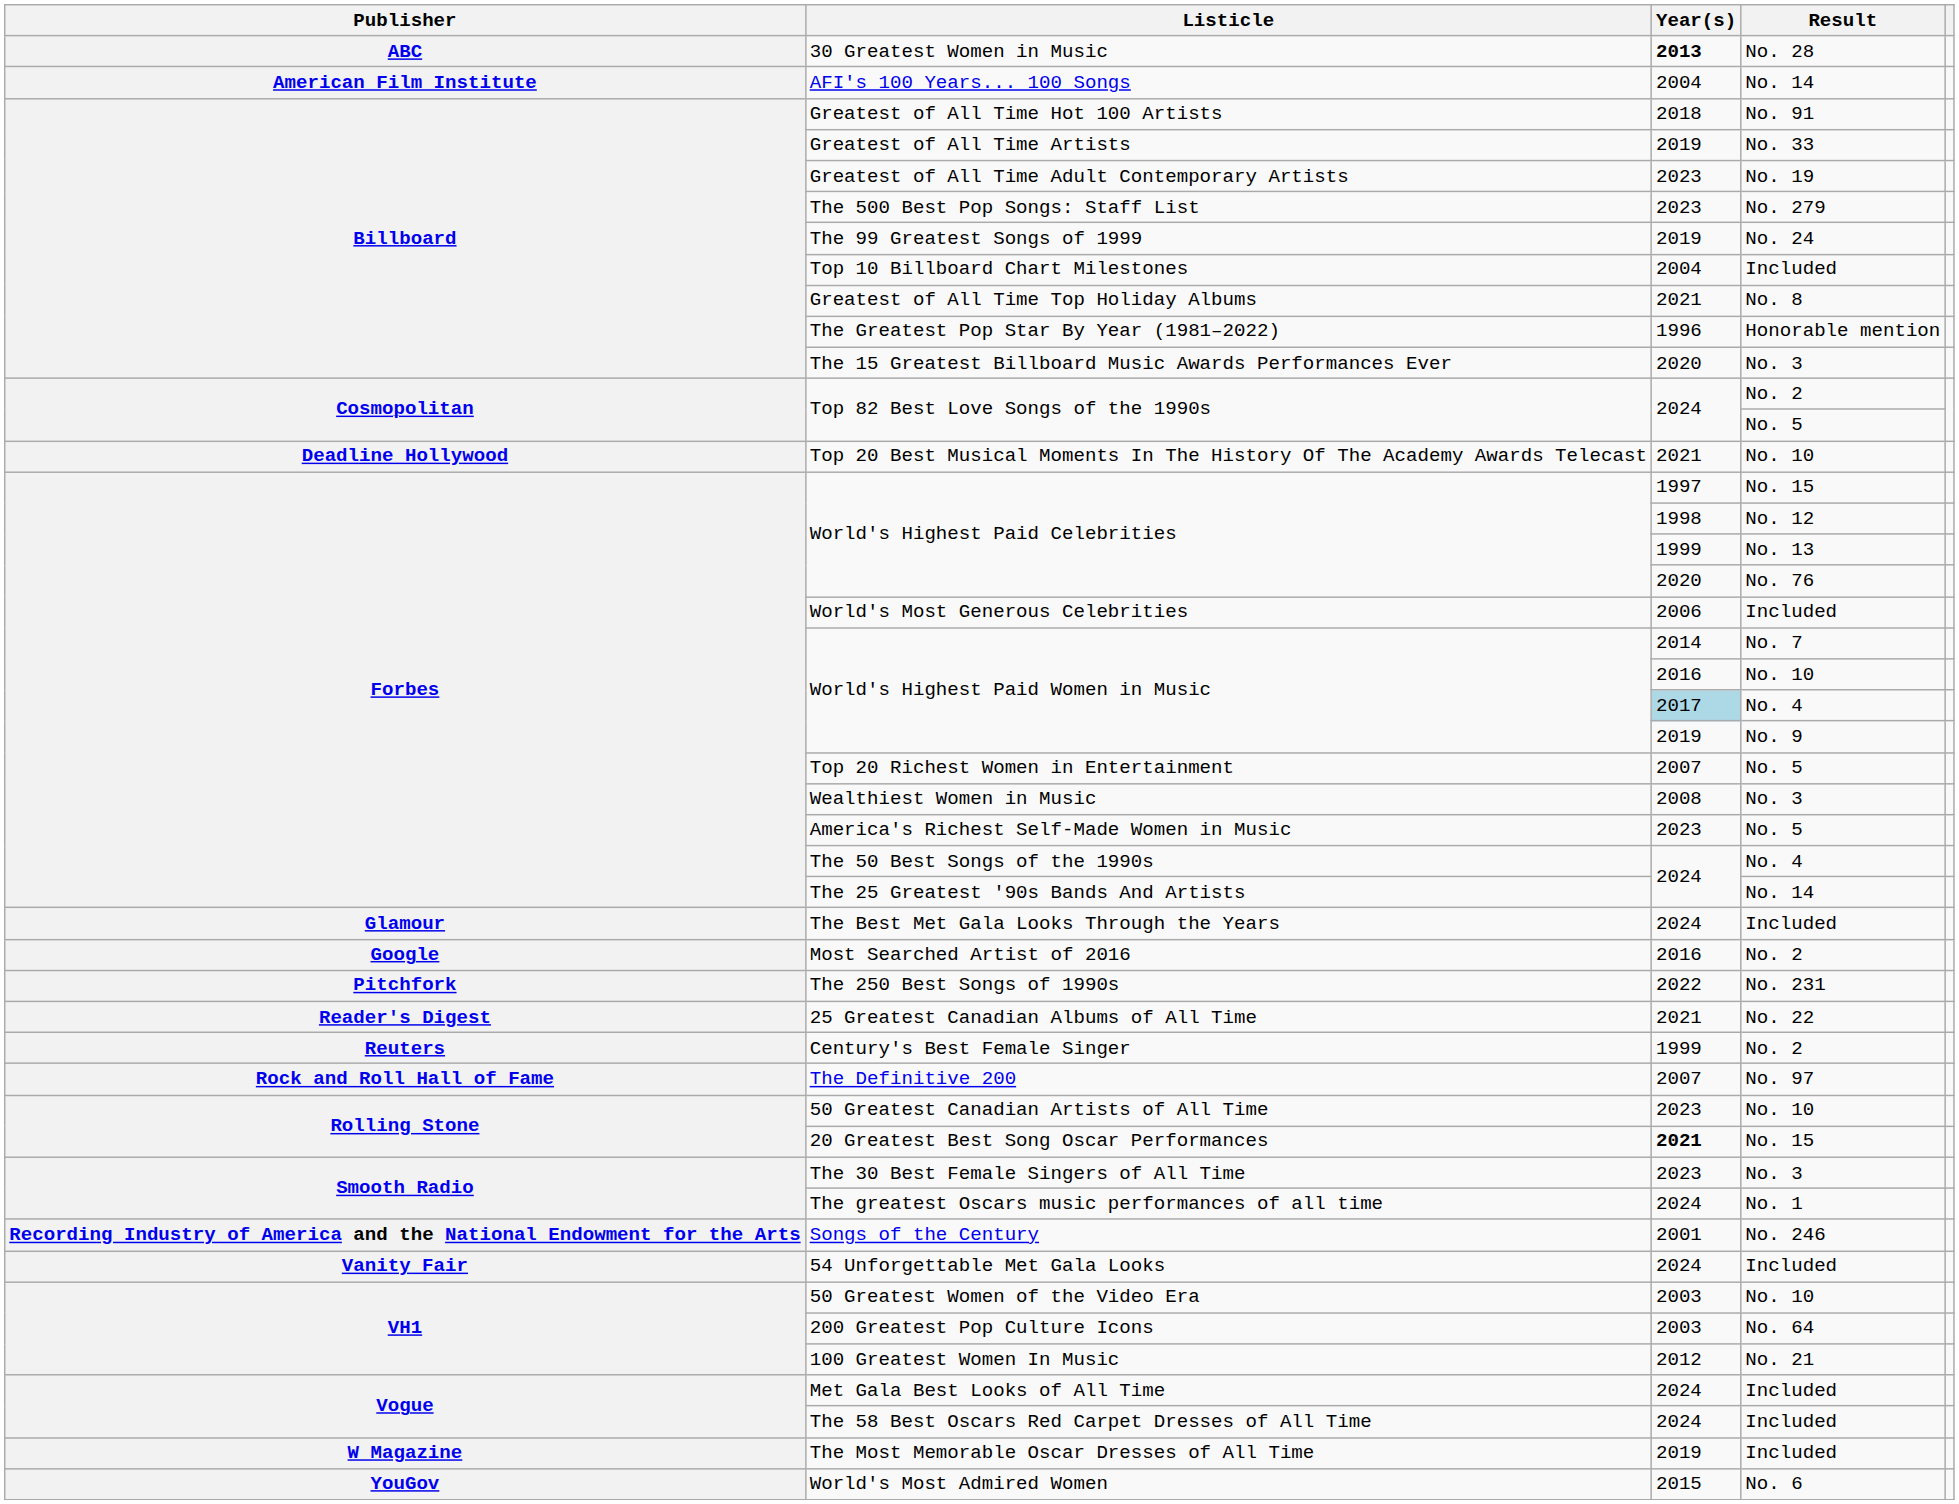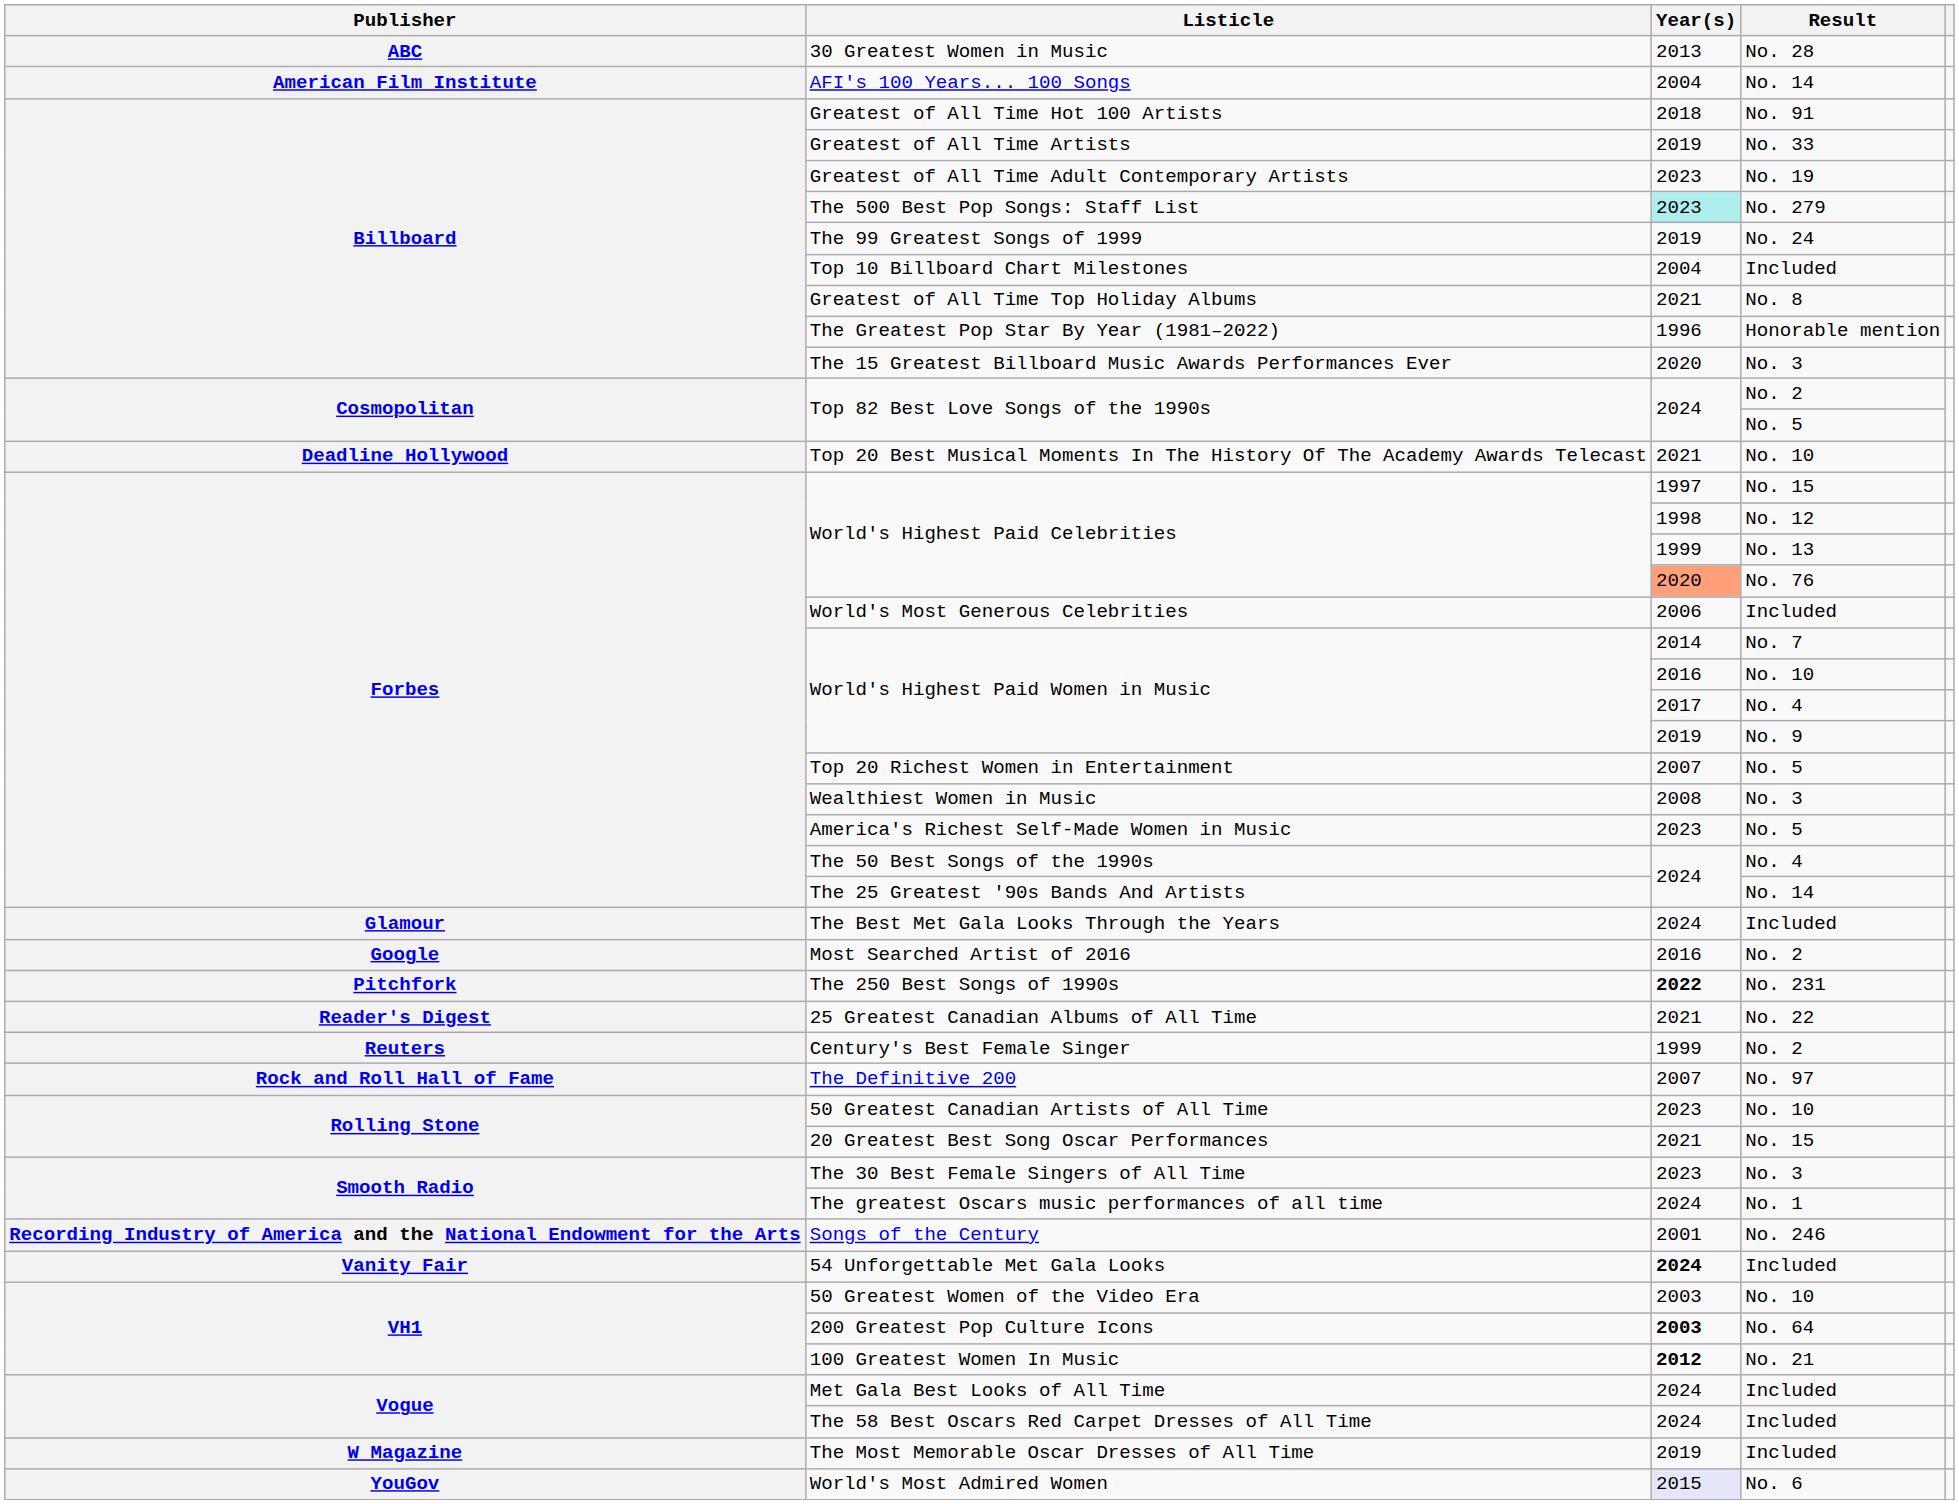(1679, 51) bold -> (1679, 51) normal
(1679, 207) no background -> (1679, 207) paleturquoise background
(1679, 581) no background -> (1679, 581) lightsalmon background
(1679, 706) lightblue background -> (1679, 706) no background
(1679, 986) normal -> (1679, 986) bold
(1679, 1142) bold -> (1679, 1142) normal
(1679, 1266) normal -> (1679, 1266) bold
(1679, 1328) normal -> (1679, 1328) bold
(1679, 1360) normal -> (1679, 1360) bold
(1679, 1484) no background -> (1679, 1484) lavender background
